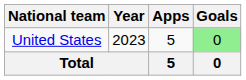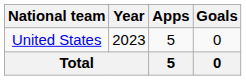(217, 39) lightgreen background -> (217, 39) no background
